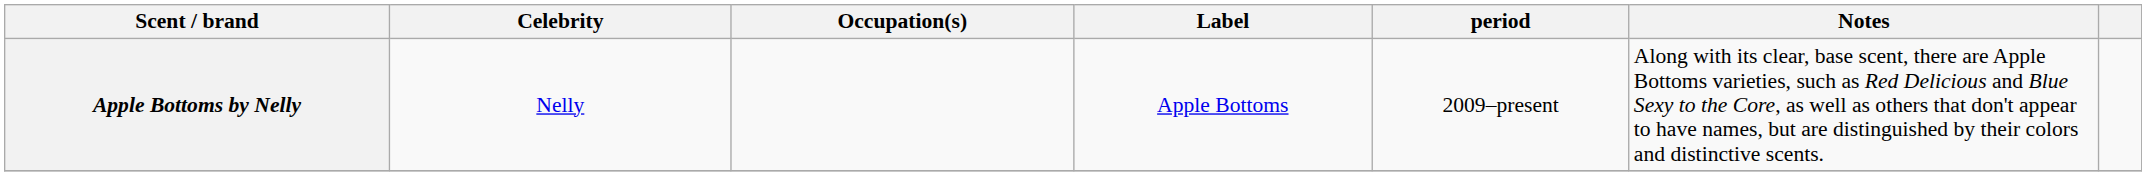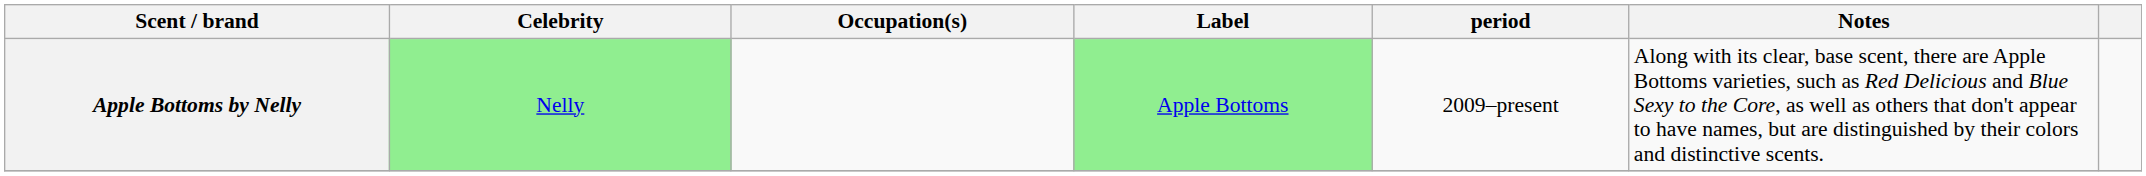(560, 104) no background -> (560, 104) lightgreen background
(1223, 104) no background -> (1223, 104) lightgreen background
